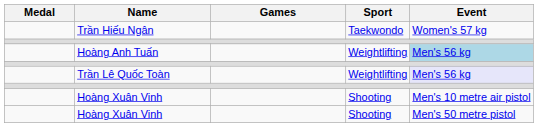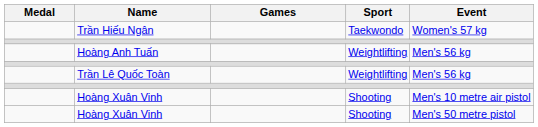(442, 52) lightblue background -> (442, 52) no background
(442, 74) lavender background -> (442, 74) no background
